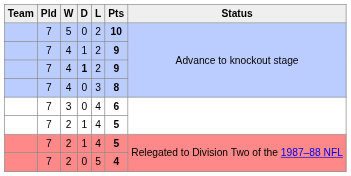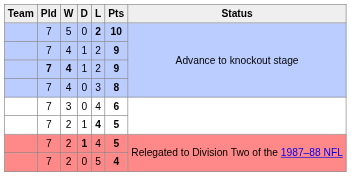(98, 32) normal -> (98, 32) bold
(49, 69) normal -> (49, 69) bold
(69, 69) normal -> (69, 69) bold
(84, 69) bold -> (84, 69) normal
(98, 125) normal -> (98, 125) bold
(84, 143) normal -> (84, 143) bold
